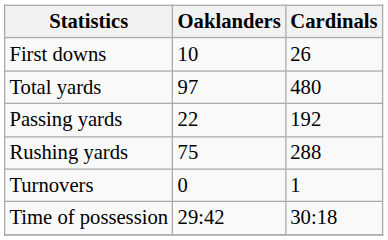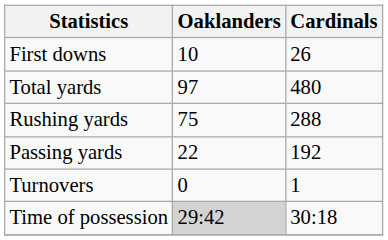rows swapped: (69, 152) <-> (66, 119)
(201, 217) no background -> (201, 217) lightgrey background
